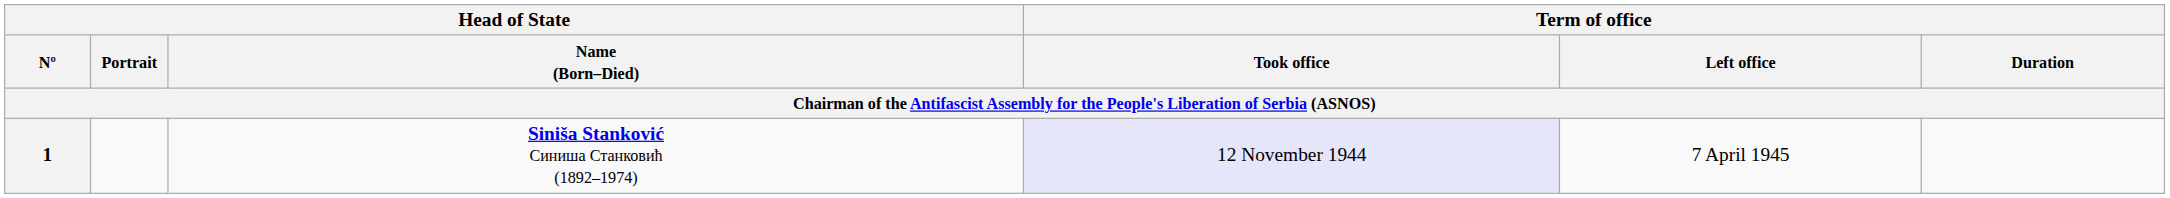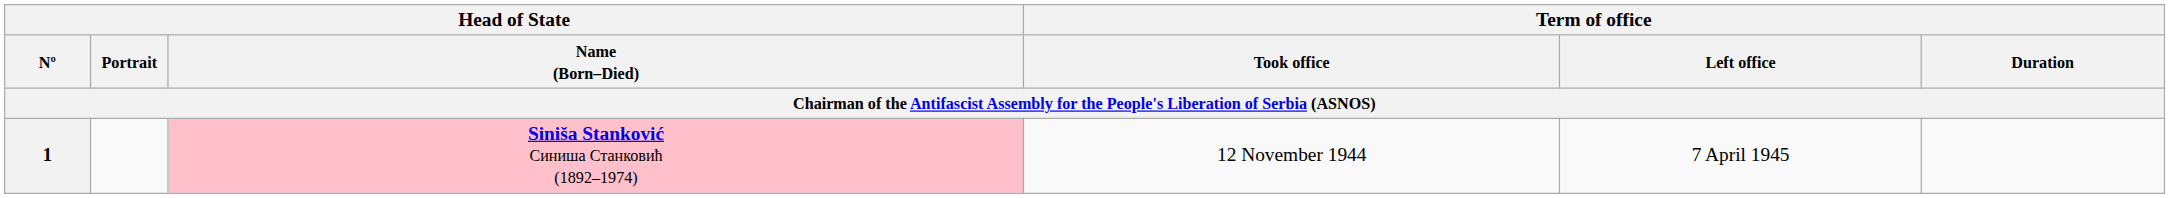(596, 155) no background -> (596, 155) pink background
(1292, 155) lavender background -> (1292, 155) no background
